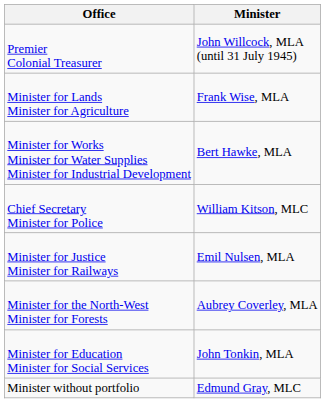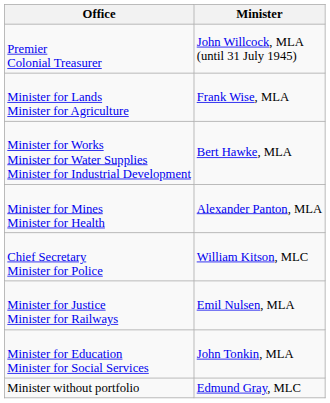+ row: (56, 215)
- row: (78, 312)
